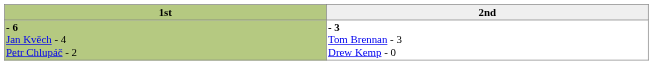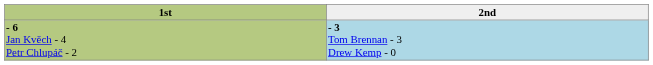(365, 40) no background -> (365, 40) lightblue background
